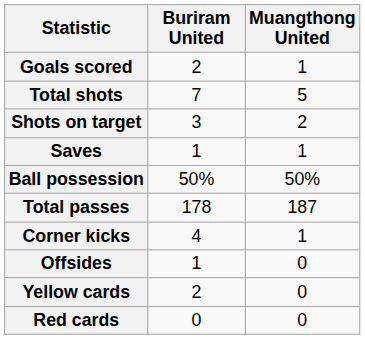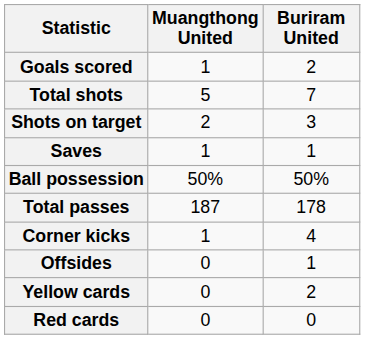columns swapped: (302, 28) <-> (196, 28)
